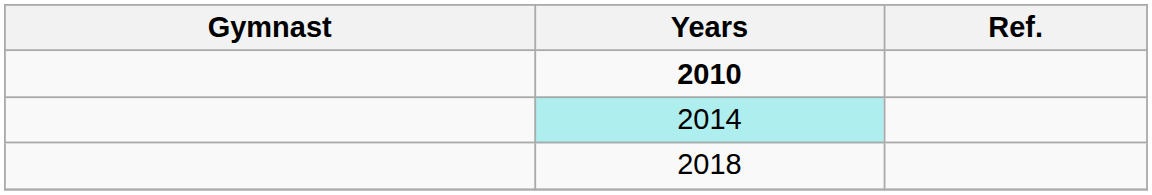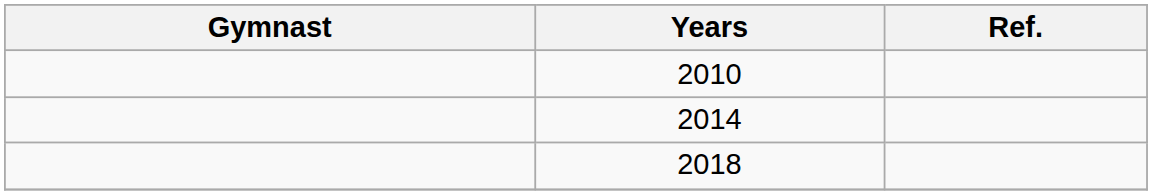(709, 73) bold -> (709, 73) normal
(709, 119) paleturquoise background -> (709, 119) no background
